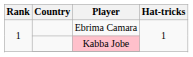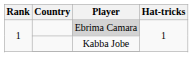(106, 28) no background -> (106, 28) lightgrey background
(106, 43) pink background -> (106, 43) no background
